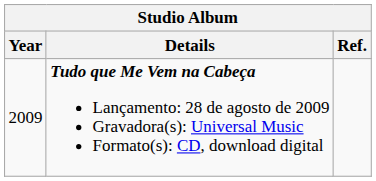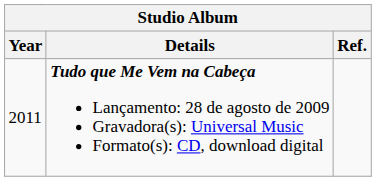(25, 117) 2009 -> (25, 117) 2011
